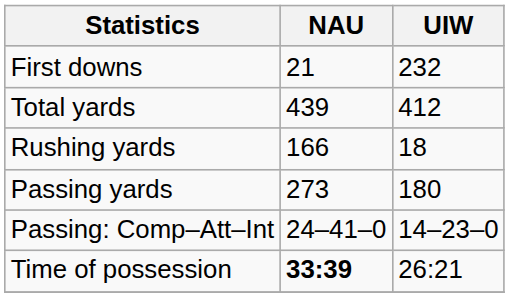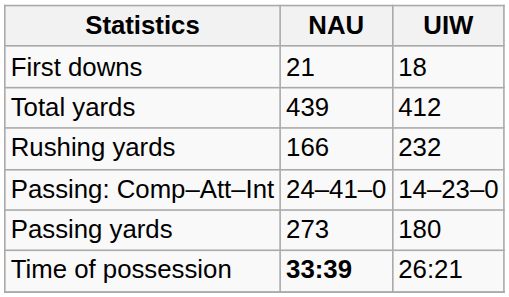(420, 66) 232 -> (413, 66) 18
(413, 148) 18 -> (420, 148) 232
rows swapped: (92, 189) <-> (142, 229)
